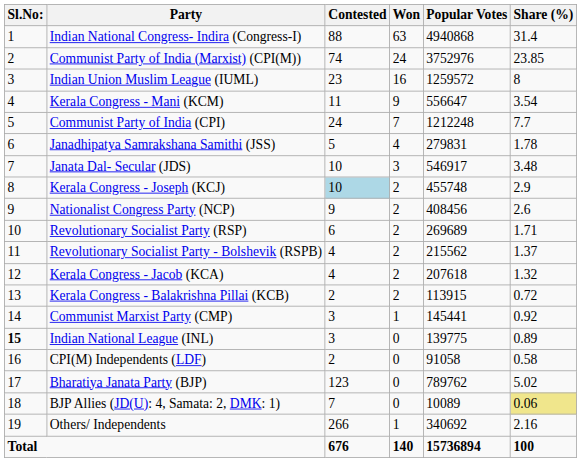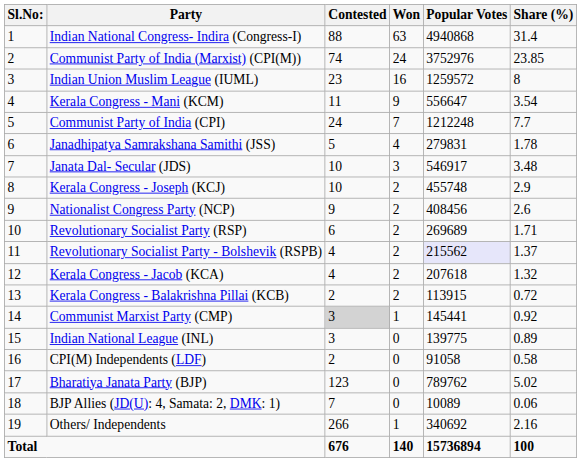(335, 187) lightblue background -> (335, 187) no background
(447, 252) no background -> (447, 252) lavender background
(332, 317) no background -> (332, 317) lightgrey background
(14, 338) bold -> (14, 338) normal
(525, 403) khaki background -> (525, 403) no background
